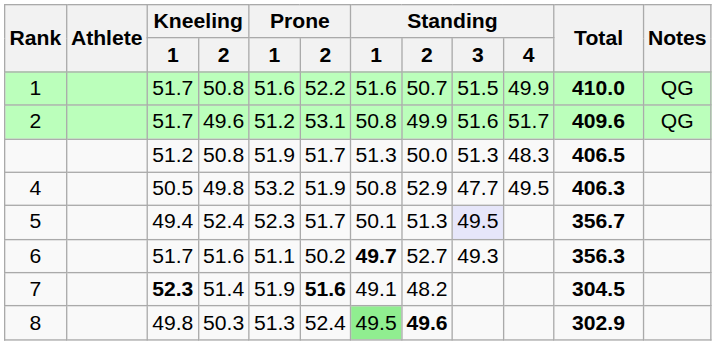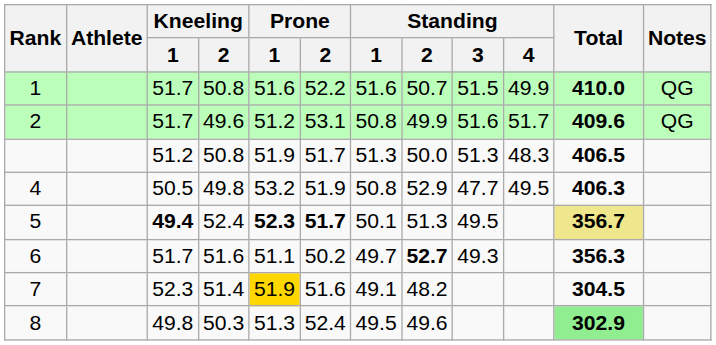(173, 222) normal -> (173, 222) bold
(274, 222) normal -> (274, 222) bold
(325, 222) normal -> (325, 222) bold
(478, 222) lavender background -> (478, 222) no background
(599, 222) no background -> (599, 222) khaki background
(376, 255) bold -> (376, 255) normal
(427, 255) normal -> (427, 255) bold
(173, 289) bold -> (173, 289) normal
(274, 289) no background -> (274, 289) gold background
(325, 289) bold -> (325, 289) normal
(376, 322) lightgreen background -> (376, 322) no background
(427, 322) bold -> (427, 322) normal
(599, 322) no background -> (599, 322) lightgreen background
